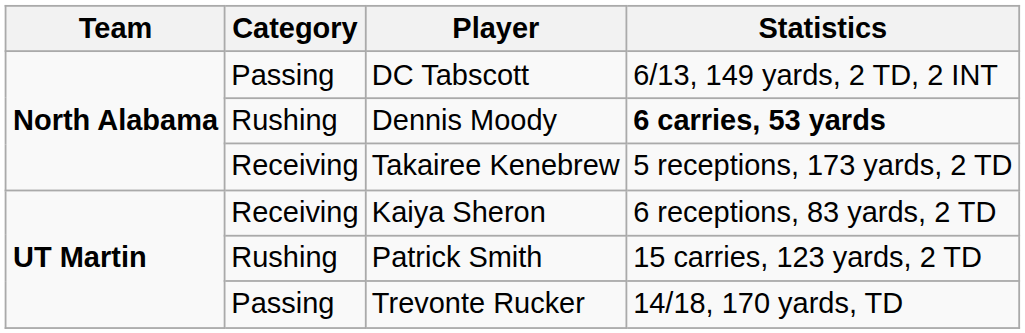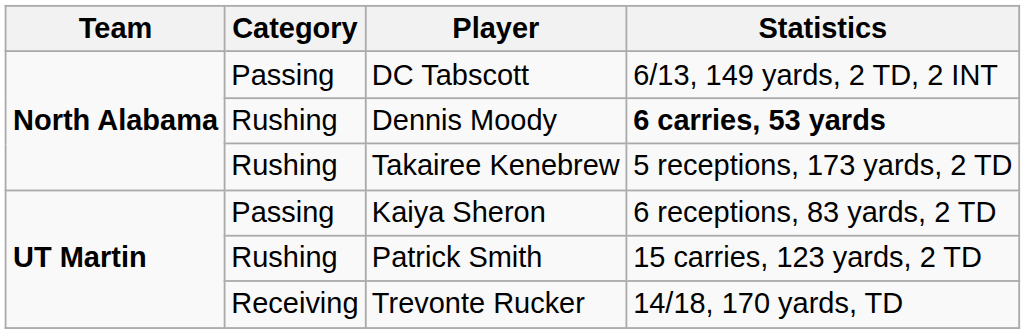(295, 166) Receiving -> (284, 166) Rushing
(295, 212) Receiving -> (283, 212) Passing
(283, 303) Passing -> (295, 303) Receiving
